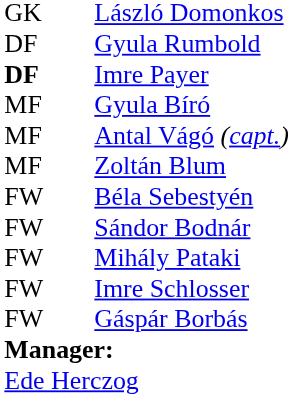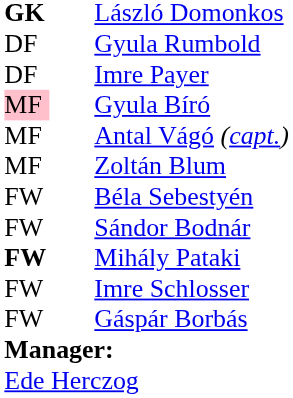(23, 12) normal -> (24, 12) bold
(22, 74) bold -> (21, 74) normal
(23, 104) no background -> (23, 104) pink background
(24, 257) normal -> (25, 257) bold
